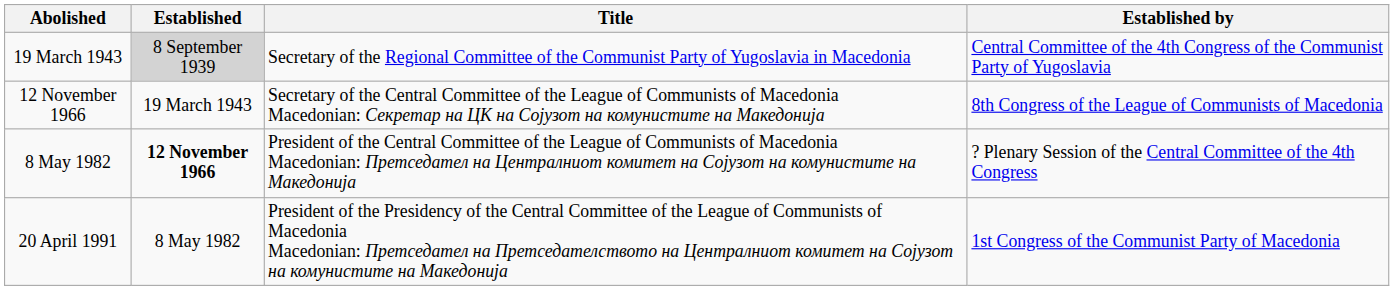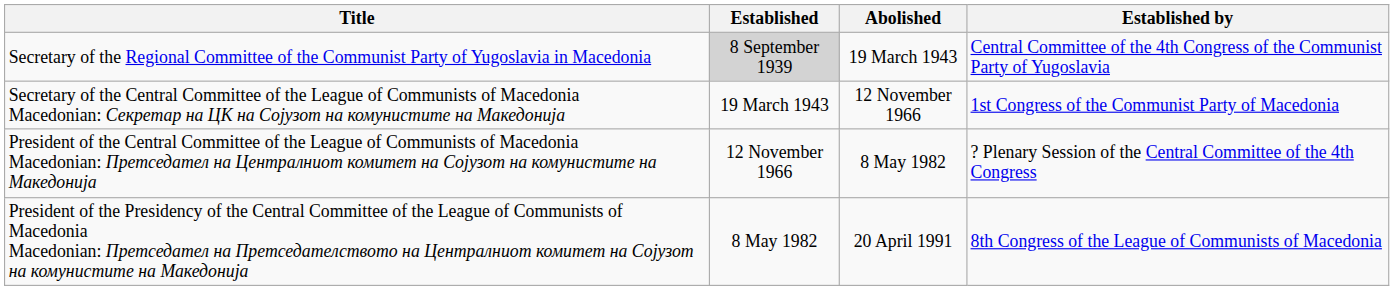columns swapped: (616, 18) <-> (68, 18)
(1177, 104) 8th Congress of the League of Communists of Macedonia -> (1155, 104) 1st Congress of the Communist Party of Macedonia
(198, 163) bold -> (775, 163) normal
(1156, 241) 1st Congress of the Communist Party of Macedonia -> (1176, 241) 8th Congress of the League of Communists of Macedonia
